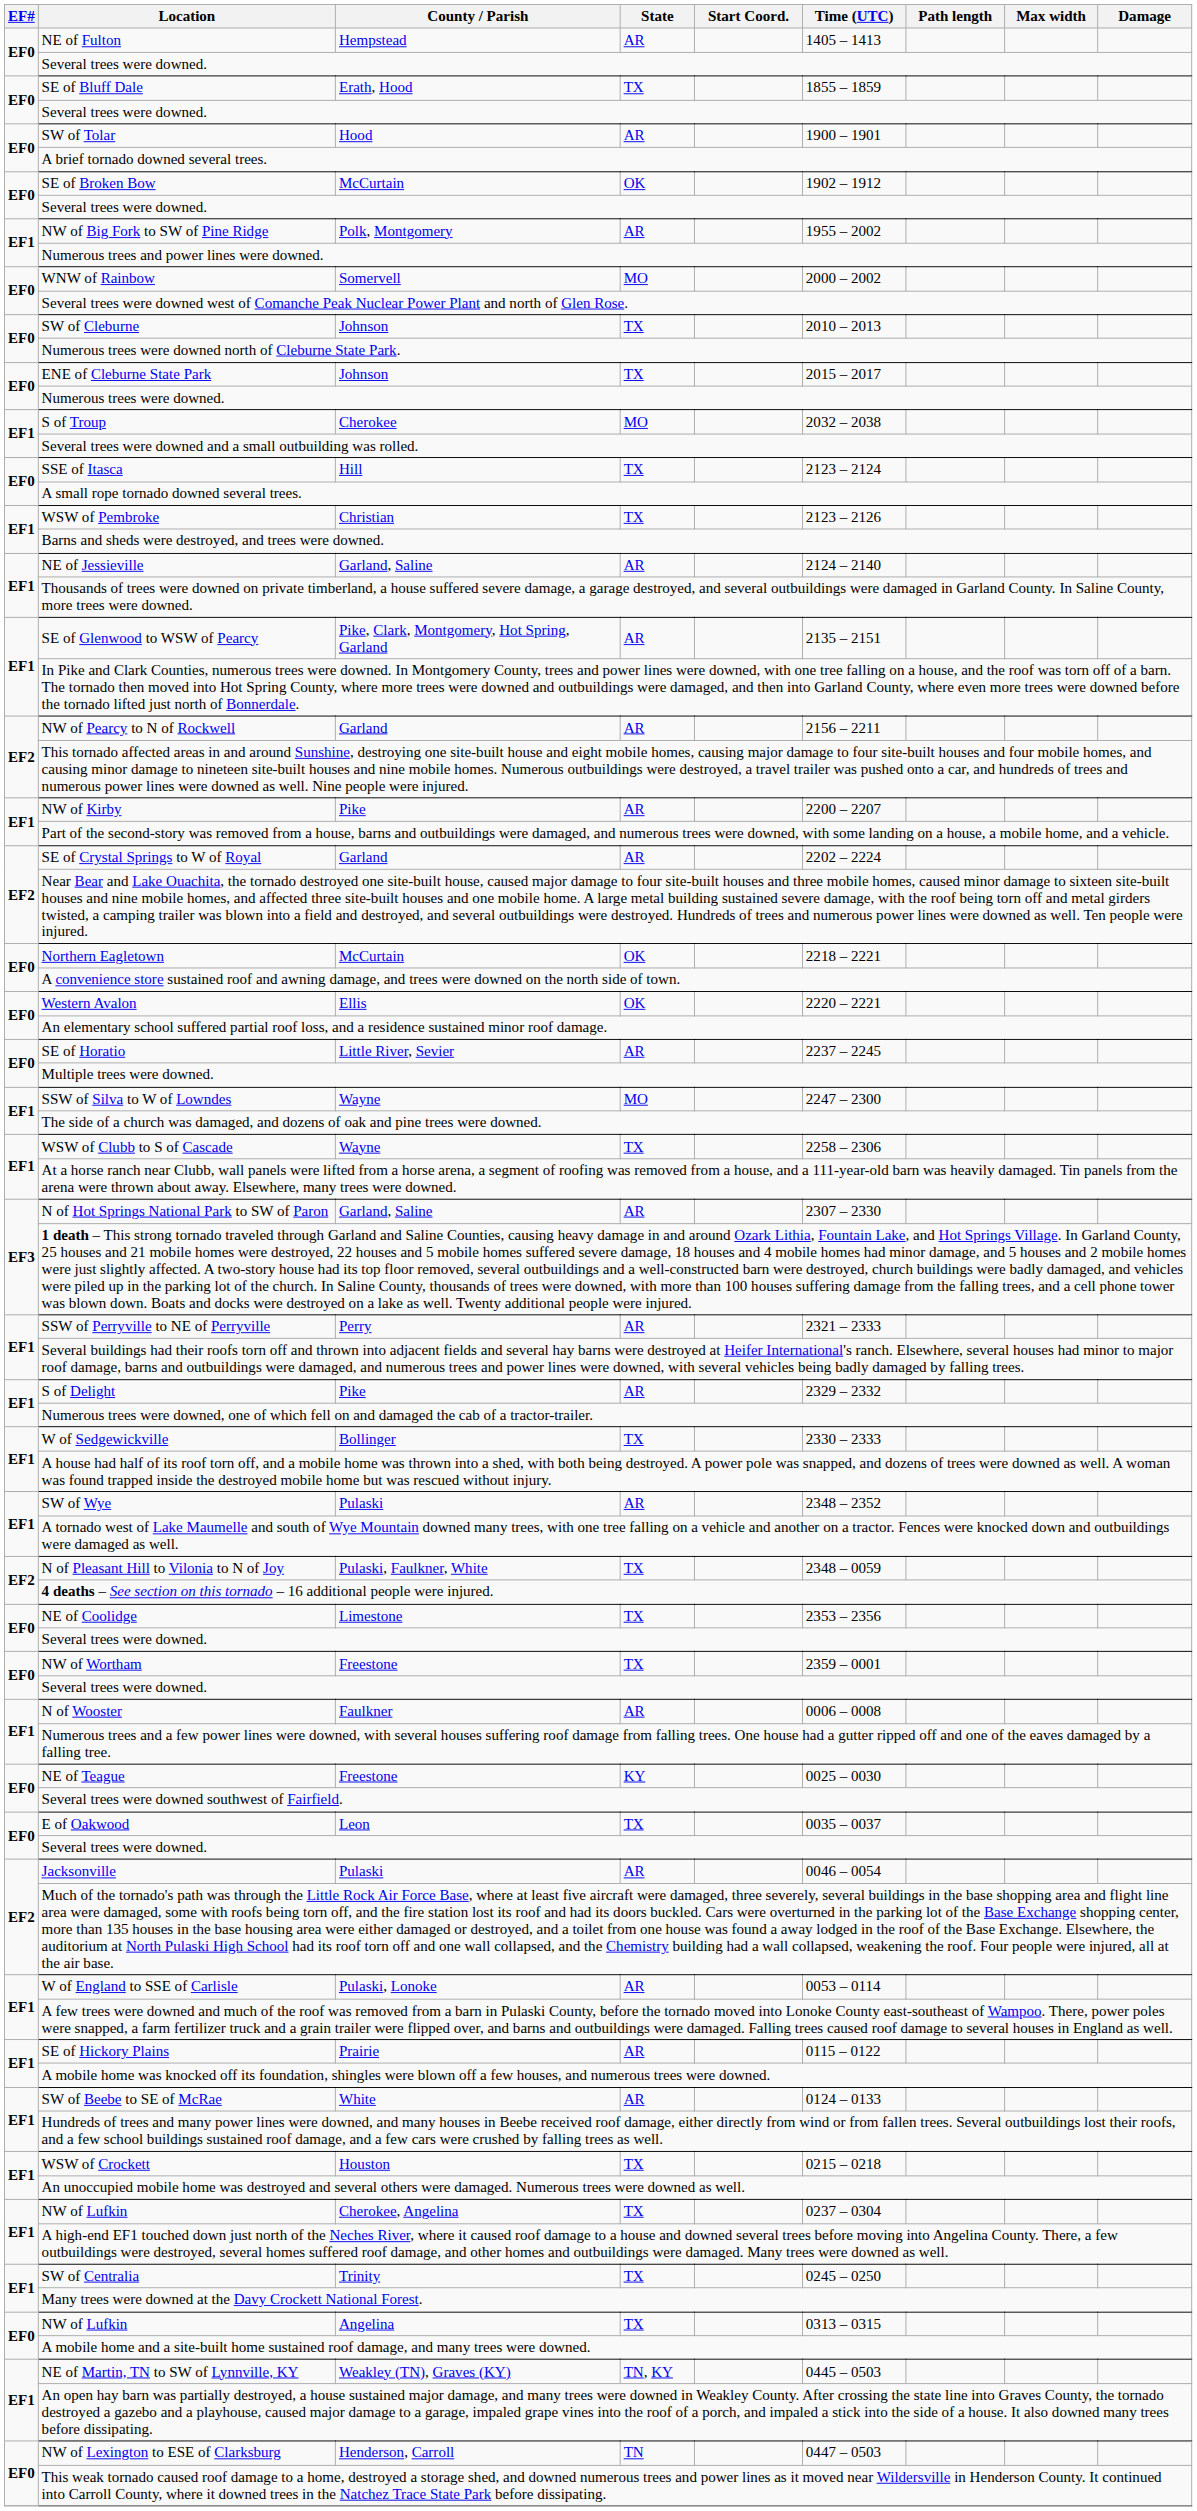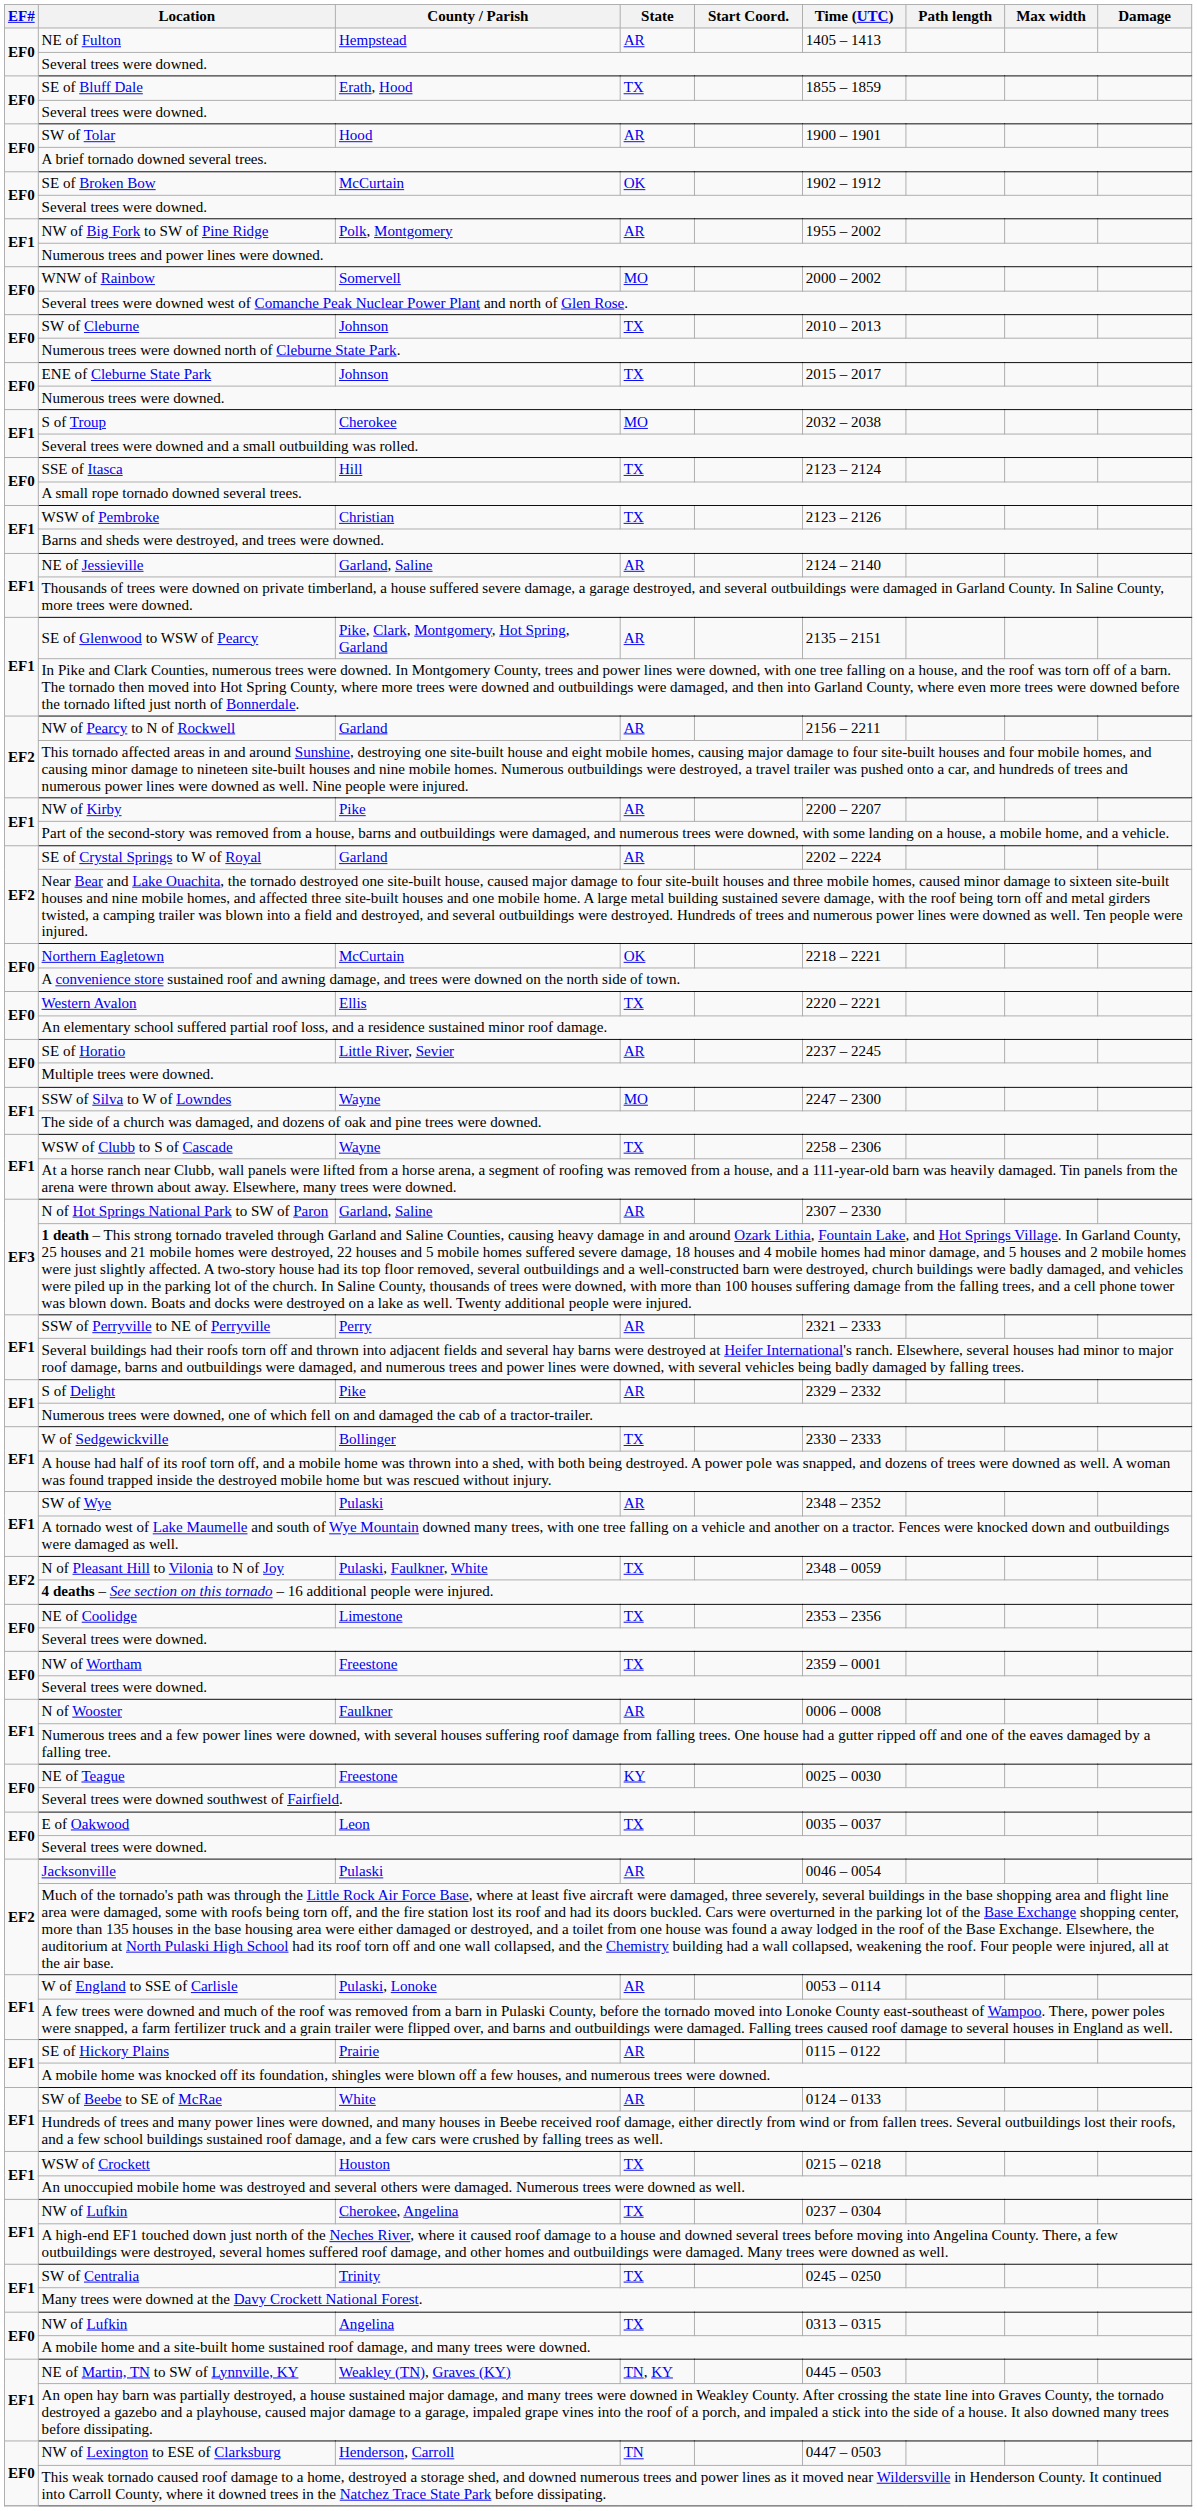(634, 1003) OK -> (634, 1003) TX
